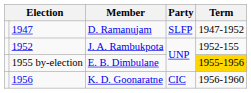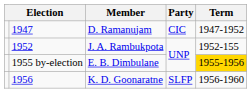(180, 29) SLFP -> (177, 29) CIC
(177, 79) CIC -> (180, 79) SLFP
